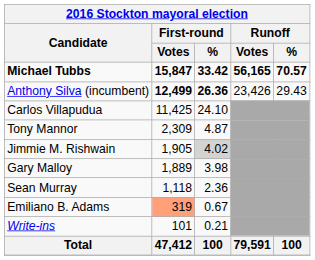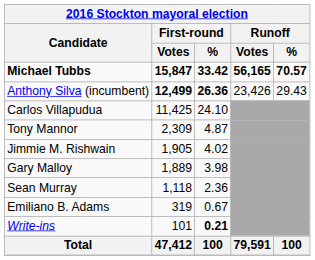(216, 149) lightgrey background -> (216, 149) no background
(182, 206) lightsalmon background -> (182, 206) no background
(216, 226) normal -> (216, 226) bold
